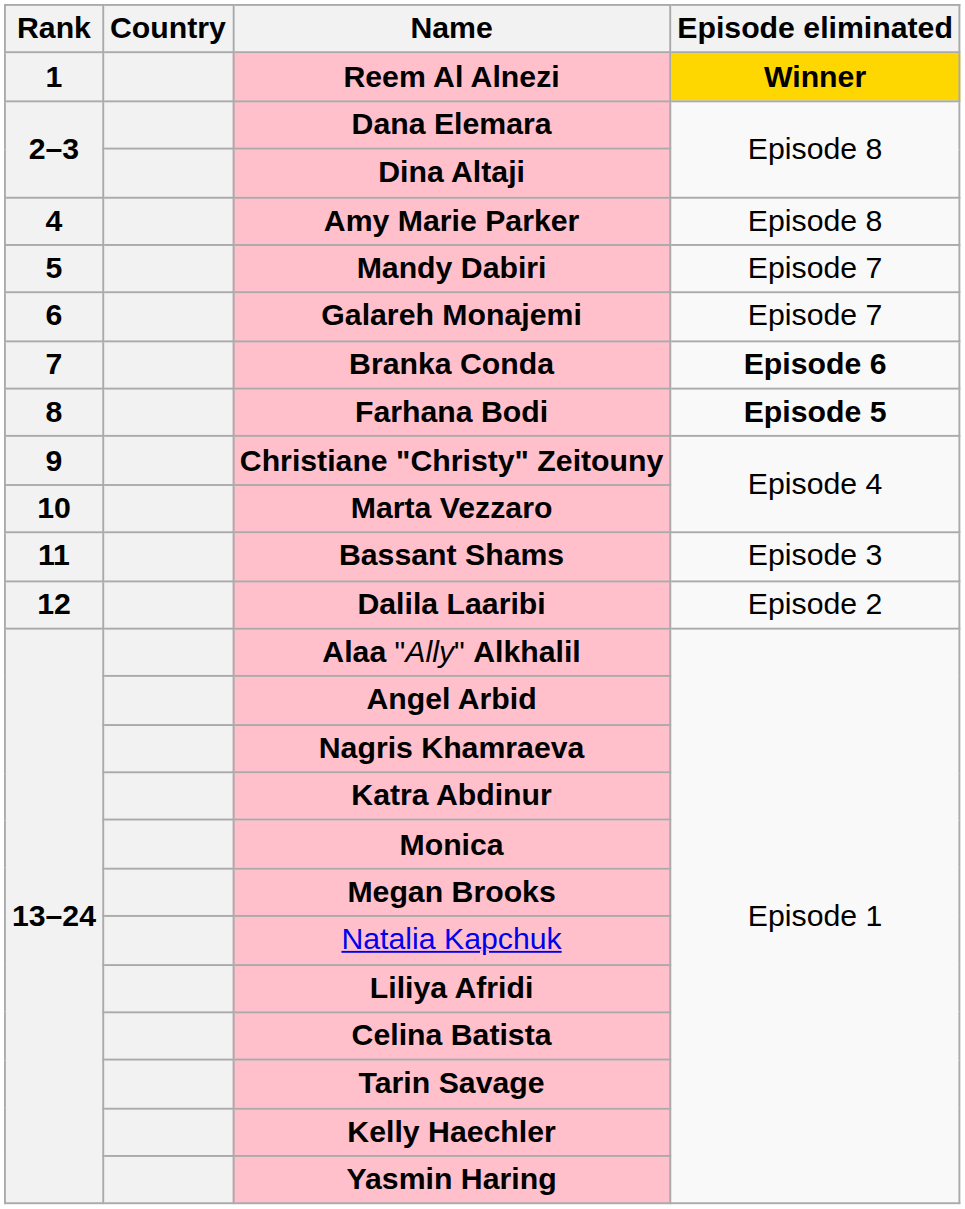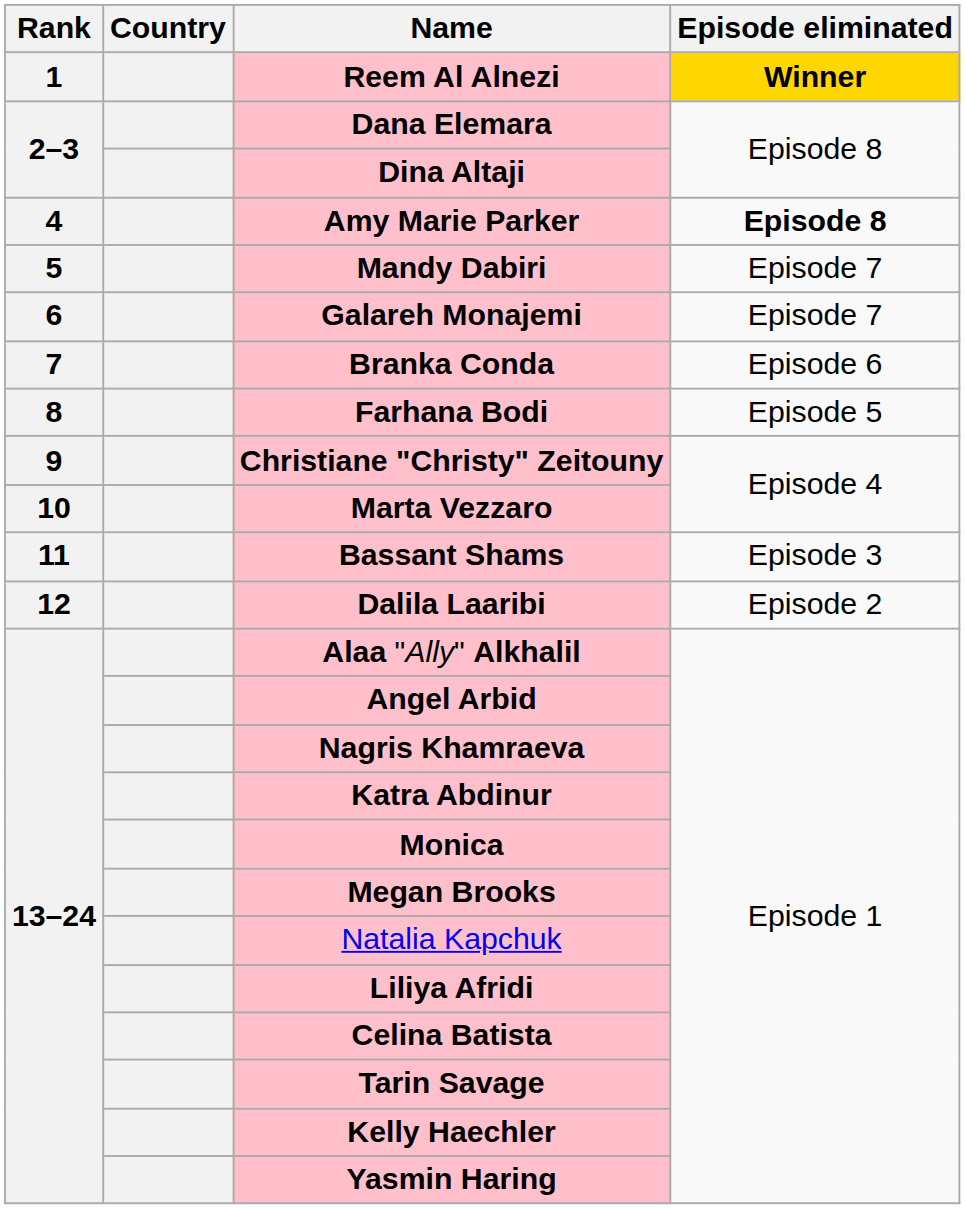(815, 220) normal -> (815, 220) bold
(815, 364) bold -> (815, 364) normal
(815, 412) bold -> (815, 412) normal
